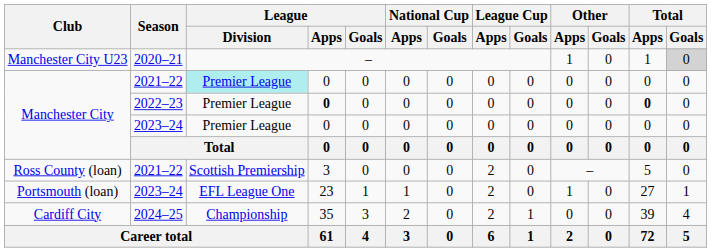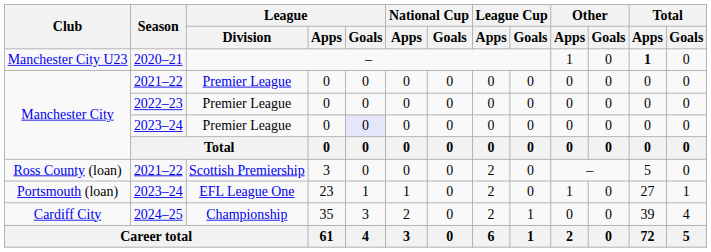(647, 59) normal -> (647, 59) bold
(686, 59) lightgrey background -> (686, 59) no background
(247, 81) paleturquoise background -> (247, 81) no background
(327, 103) bold -> (327, 103) normal
(647, 103) bold -> (647, 103) normal
(365, 125) no background -> (365, 125) lavender background
